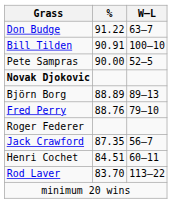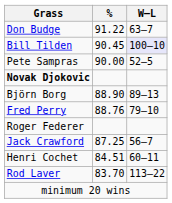(110, 46) 90.91 -> (110, 46) 90.45
(147, 46) no background -> (147, 46) lavender background
(110, 94) 88.89 -> (110, 94) 88.90
(110, 142) 87.35 -> (110, 142) 87.25
